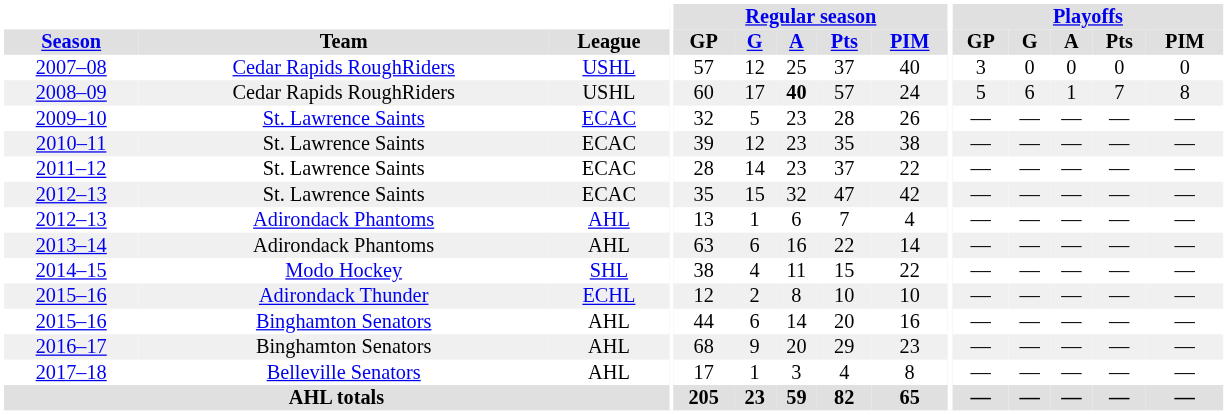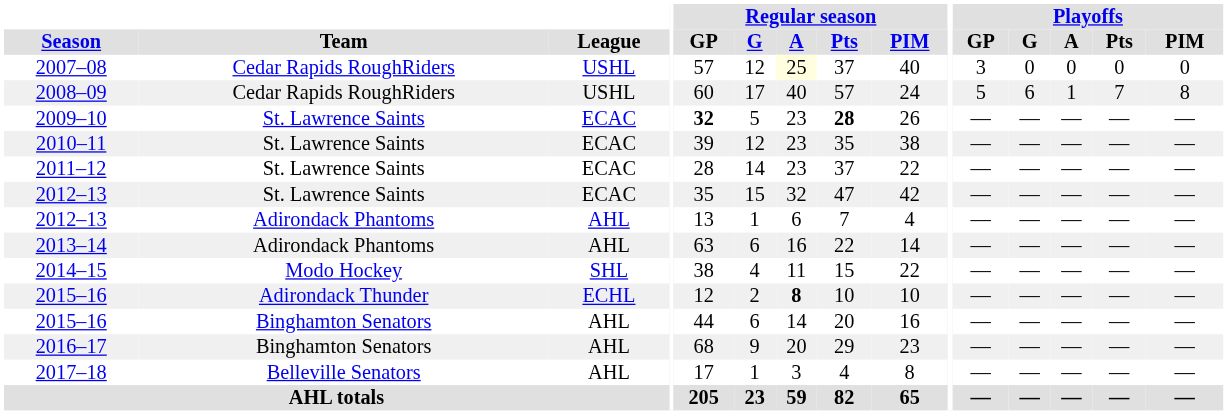(796, 67) no background -> (796, 67) lightyellow background
(796, 92) bold -> (796, 92) normal
(704, 118) normal -> (704, 118) bold
(844, 118) normal -> (844, 118) bold
(796, 295) normal -> (796, 295) bold
